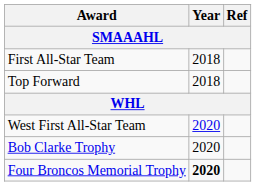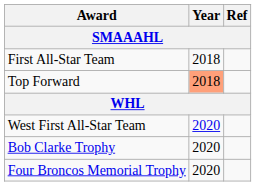(206, 81) no background -> (206, 81) lightsalmon background
(206, 170) bold -> (206, 170) normal
